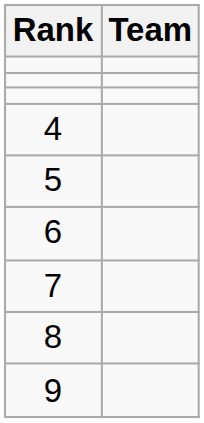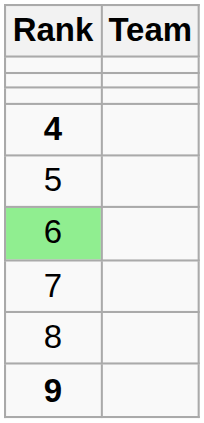(53, 128) normal -> (53, 128) bold
(53, 233) no background -> (53, 233) lightgreen background
(53, 389) normal -> (53, 389) bold
